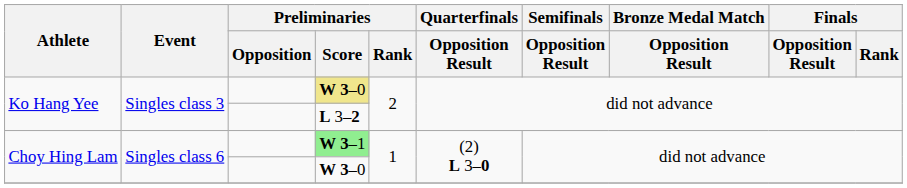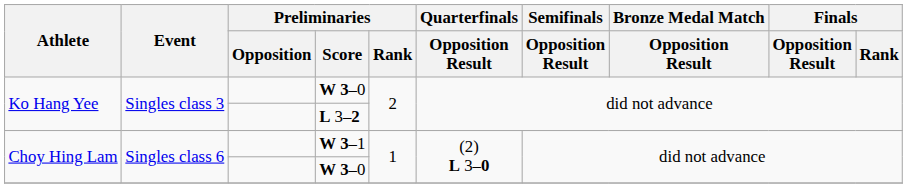(342, 90) khaki background -> (342, 90) no background
(342, 143) lightgreen background -> (342, 143) no background
